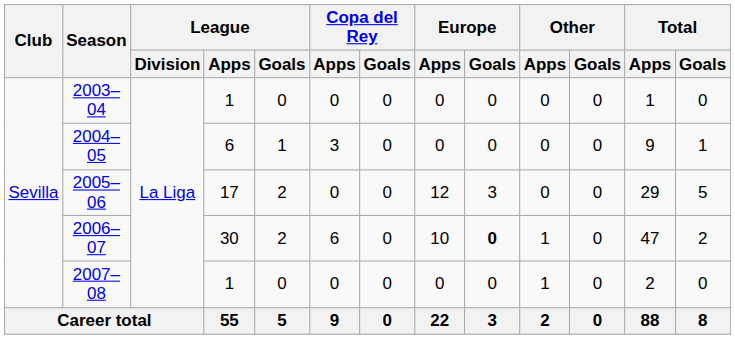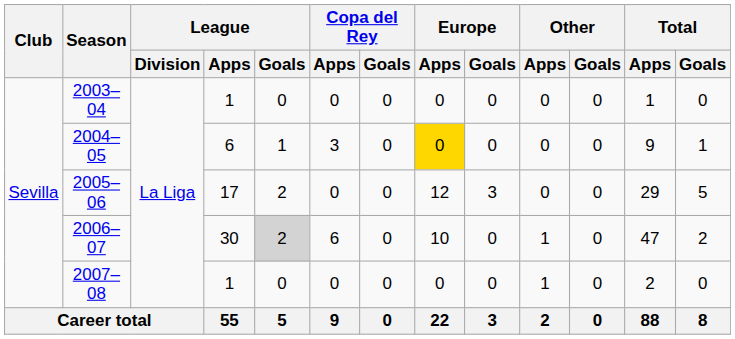(440, 146) no background -> (440, 146) gold background
(282, 238) no background -> (282, 238) lightgrey background
(492, 238) bold -> (492, 238) normal
